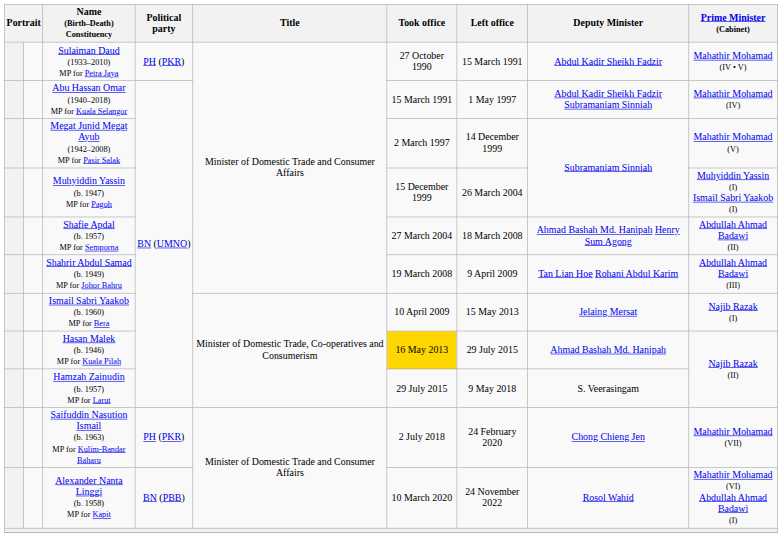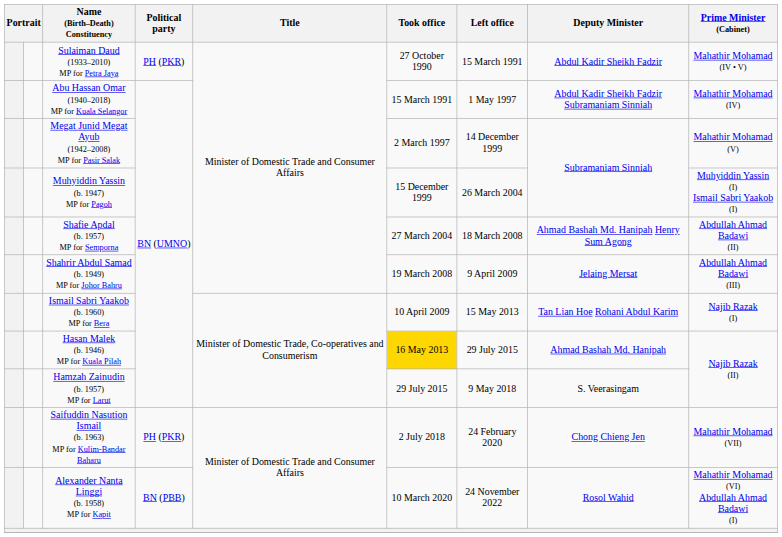(608, 274) Tan Lian Hoe Rohani Abdul Karim -> (608, 274) Jelaing Mersat
(608, 312) Jelaing Mersat -> (608, 312) Tan Lian Hoe Rohani Abdul Karim
